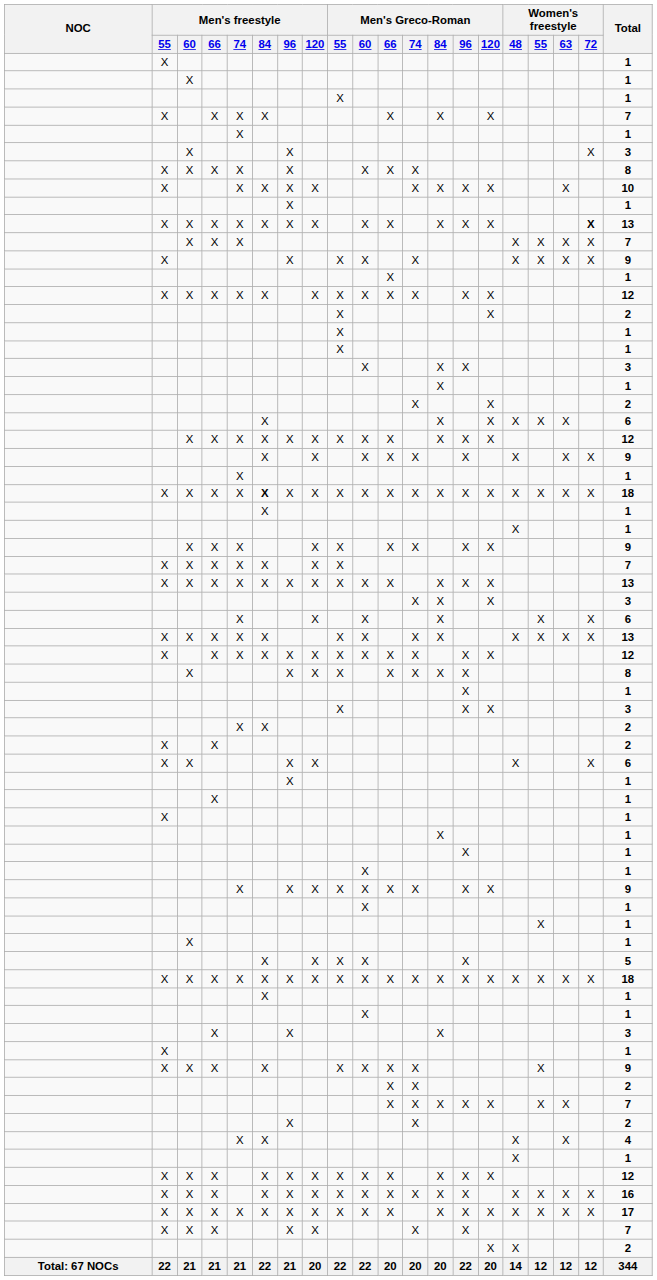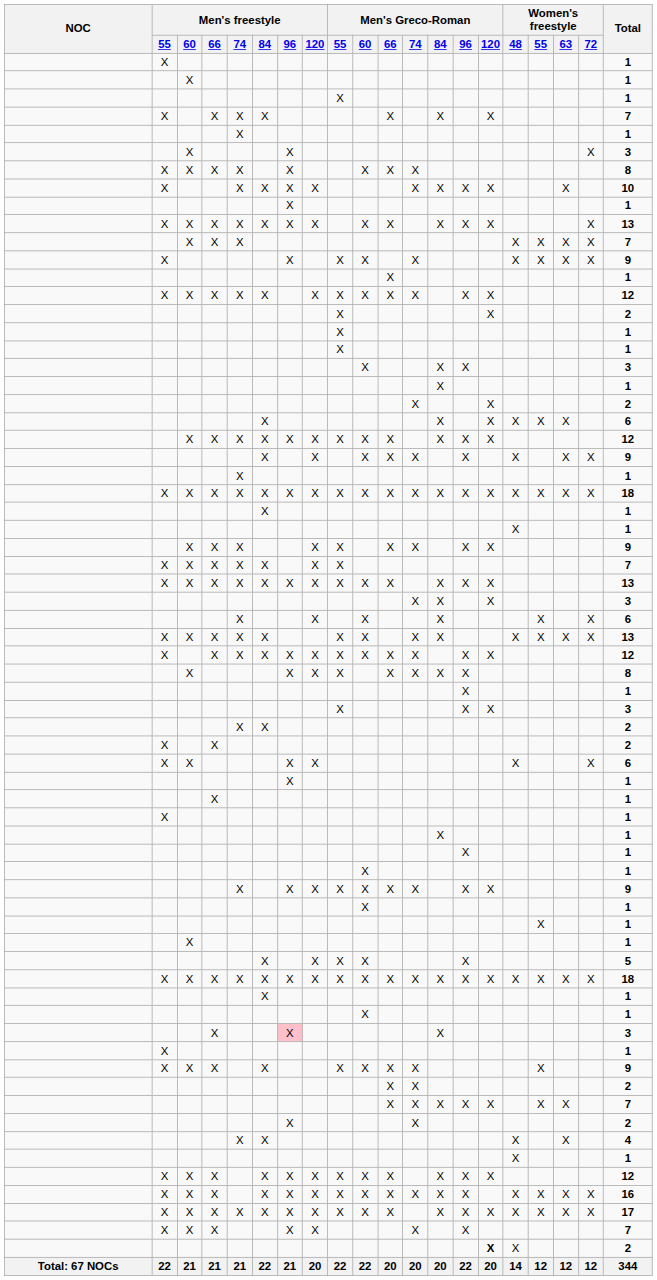(591, 224) bold -> (591, 224) normal
(265, 494) bold -> (265, 494) normal
(290, 1033) no background -> (290, 1033) pink background
(491, 1249) normal -> (491, 1249) bold
